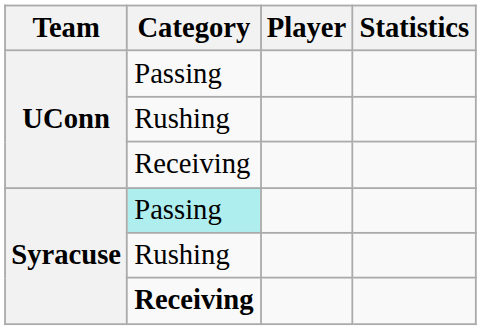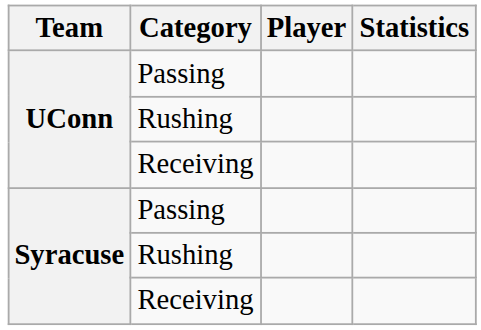(178, 209) paleturquoise background -> (181, 209) no background
(194, 300) bold -> (195, 300) normal
